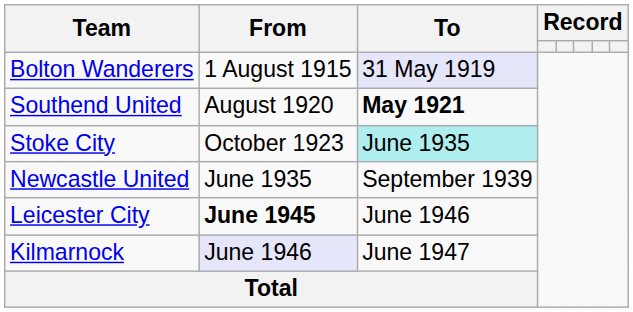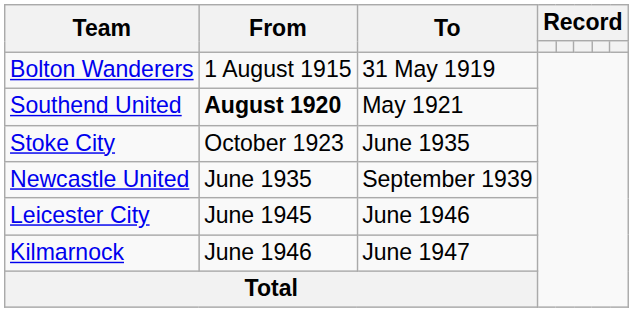(429, 69) lavender background -> (429, 69) no background
(269, 106) normal -> (273, 106) bold
(413, 106) bold -> (413, 106) normal
(416, 143) paleturquoise background -> (416, 143) no background
(260, 216) bold -> (258, 216) normal
(258, 252) lavender background -> (258, 252) no background
